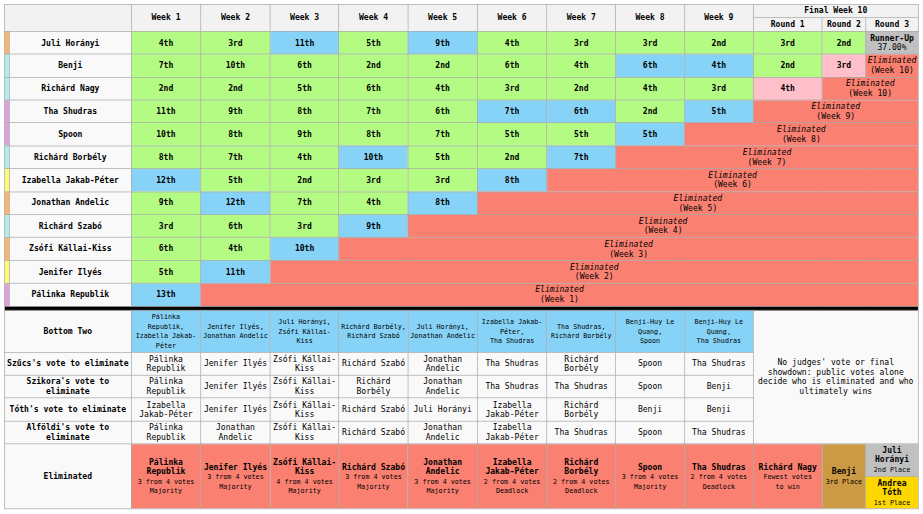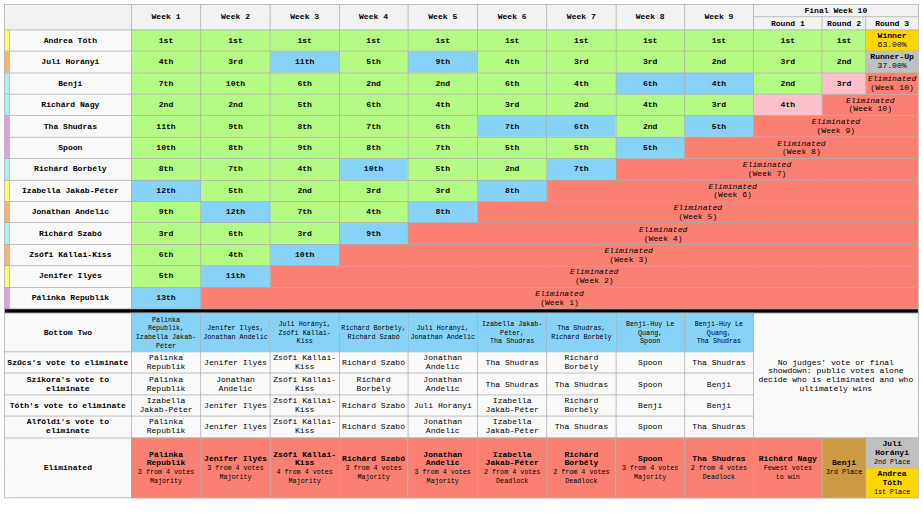+ row: (70, 41)
(235, 387) Jenifer Ilyés -> (235, 384) Jonathan Andelic
(235, 432) Jonathan Andelic -> (236, 427) Jenifer Ilyés
